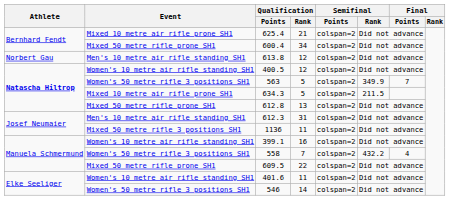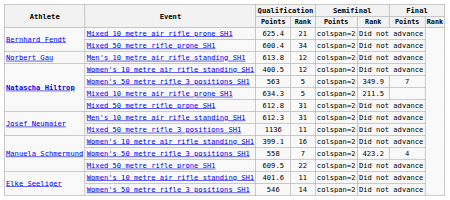(303, 105) 13 -> (303, 105) 31
(373, 153) 432.2 -> (373, 153) 423.2
